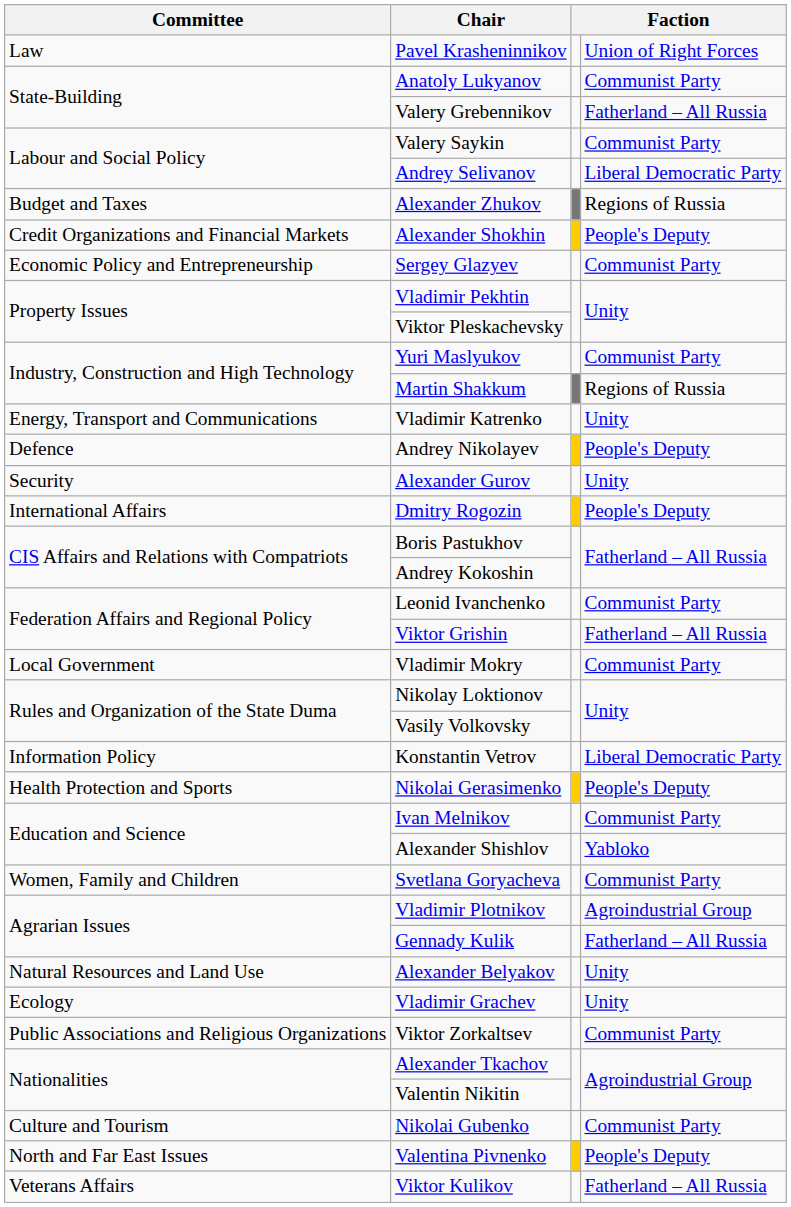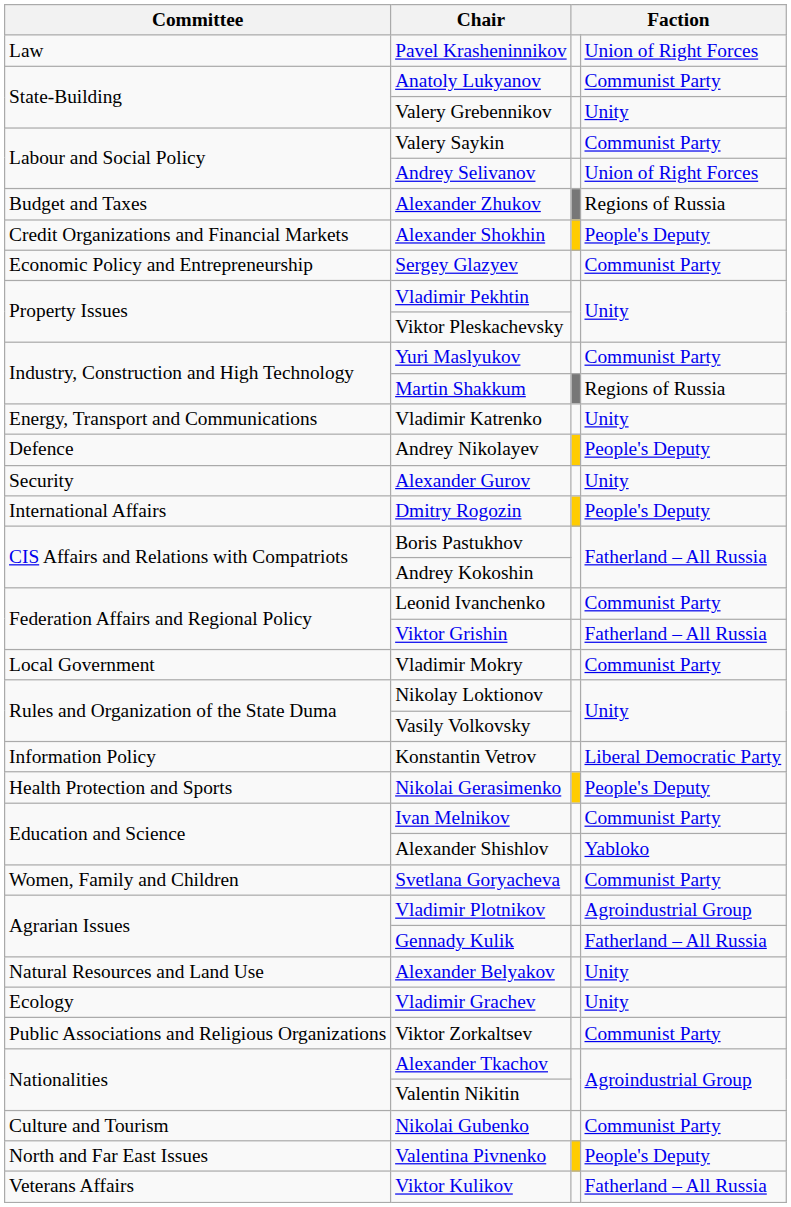(676, 111) Fatherland – All Russia -> (607, 111) Unity
(683, 173) Liberal Democratic Party -> (671, 173) Union of Right Forces
